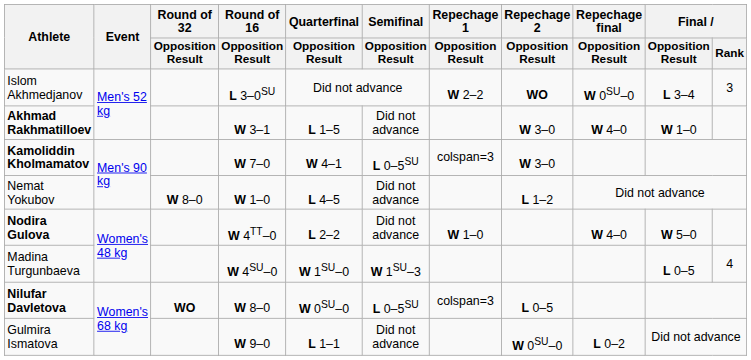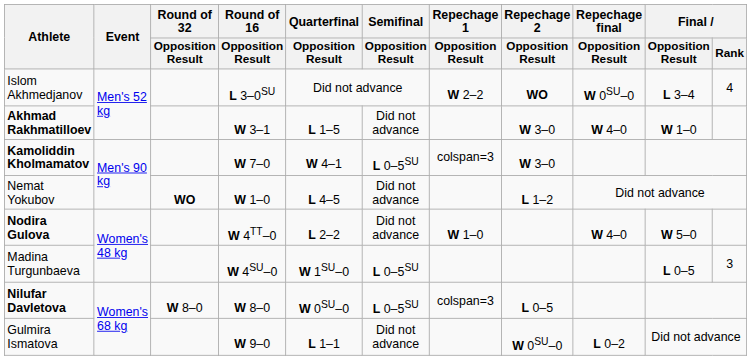(730, 88) 3 -> (730, 88) 4
(185, 200) W 8–0 -> (185, 200) WO
(396, 271) W 1SU–3 -> (396, 271) L 0–5SU
(730, 264) 4 -> (730, 264) 3
(185, 308) WO -> (185, 308) W 8–0
